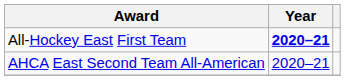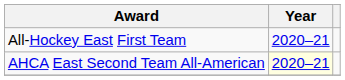(301, 39) bold -> (301, 39) normal
(301, 63) no background -> (301, 63) lightyellow background
